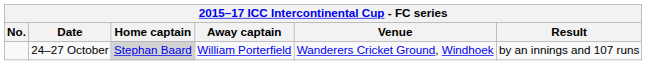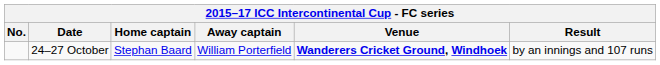(153, 50) lightgrey background -> (153, 50) no background
(395, 50) normal -> (402, 50) bold
